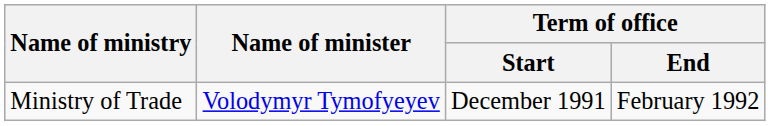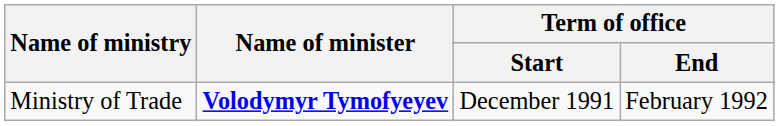(321, 100) normal -> (325, 100) bold
